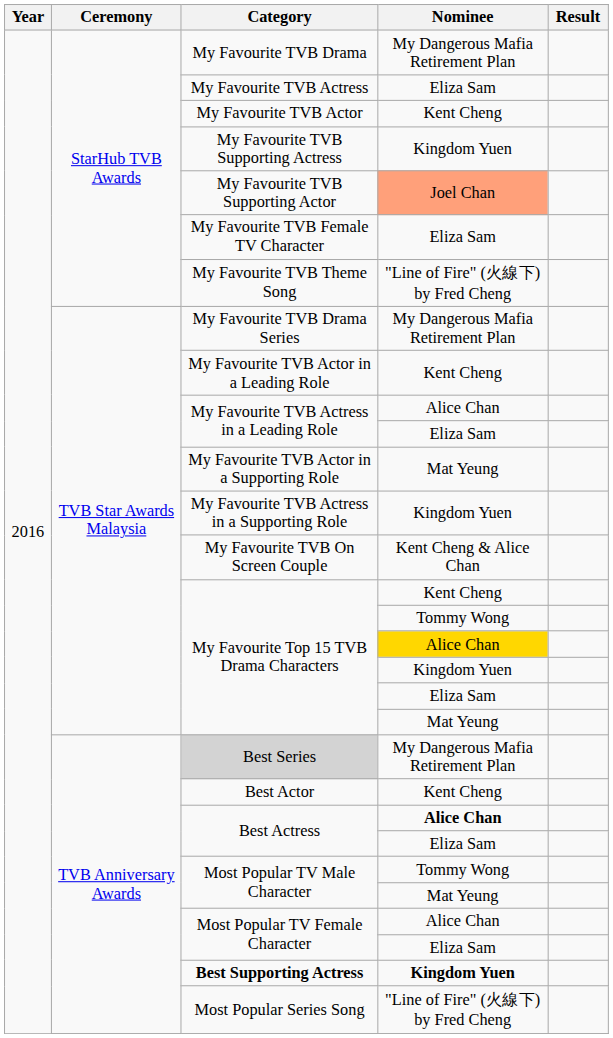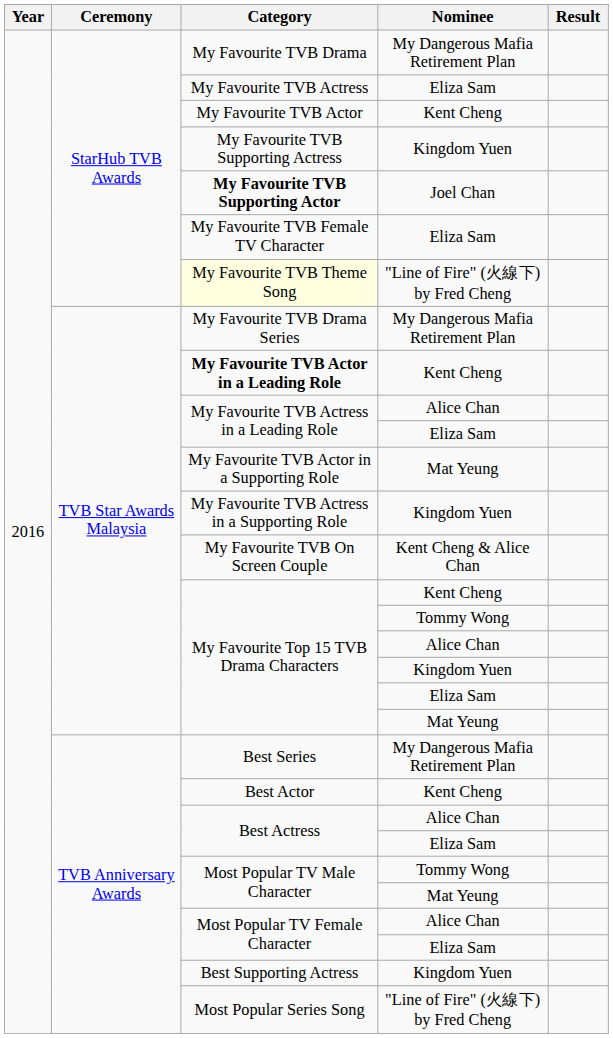(280, 192) normal -> (280, 192) bold
(463, 192) lightsalmon background -> (463, 192) no background
(280, 282) no background -> (280, 282) lightyellow background
(280, 372) normal -> (280, 372) bold
(463, 644) gold background -> (463, 644) no background
(280, 756) lightgrey background -> (280, 756) no background
(463, 817) bold -> (463, 817) normal
(280, 973) bold -> (280, 973) normal
(463, 973) bold -> (463, 973) normal
